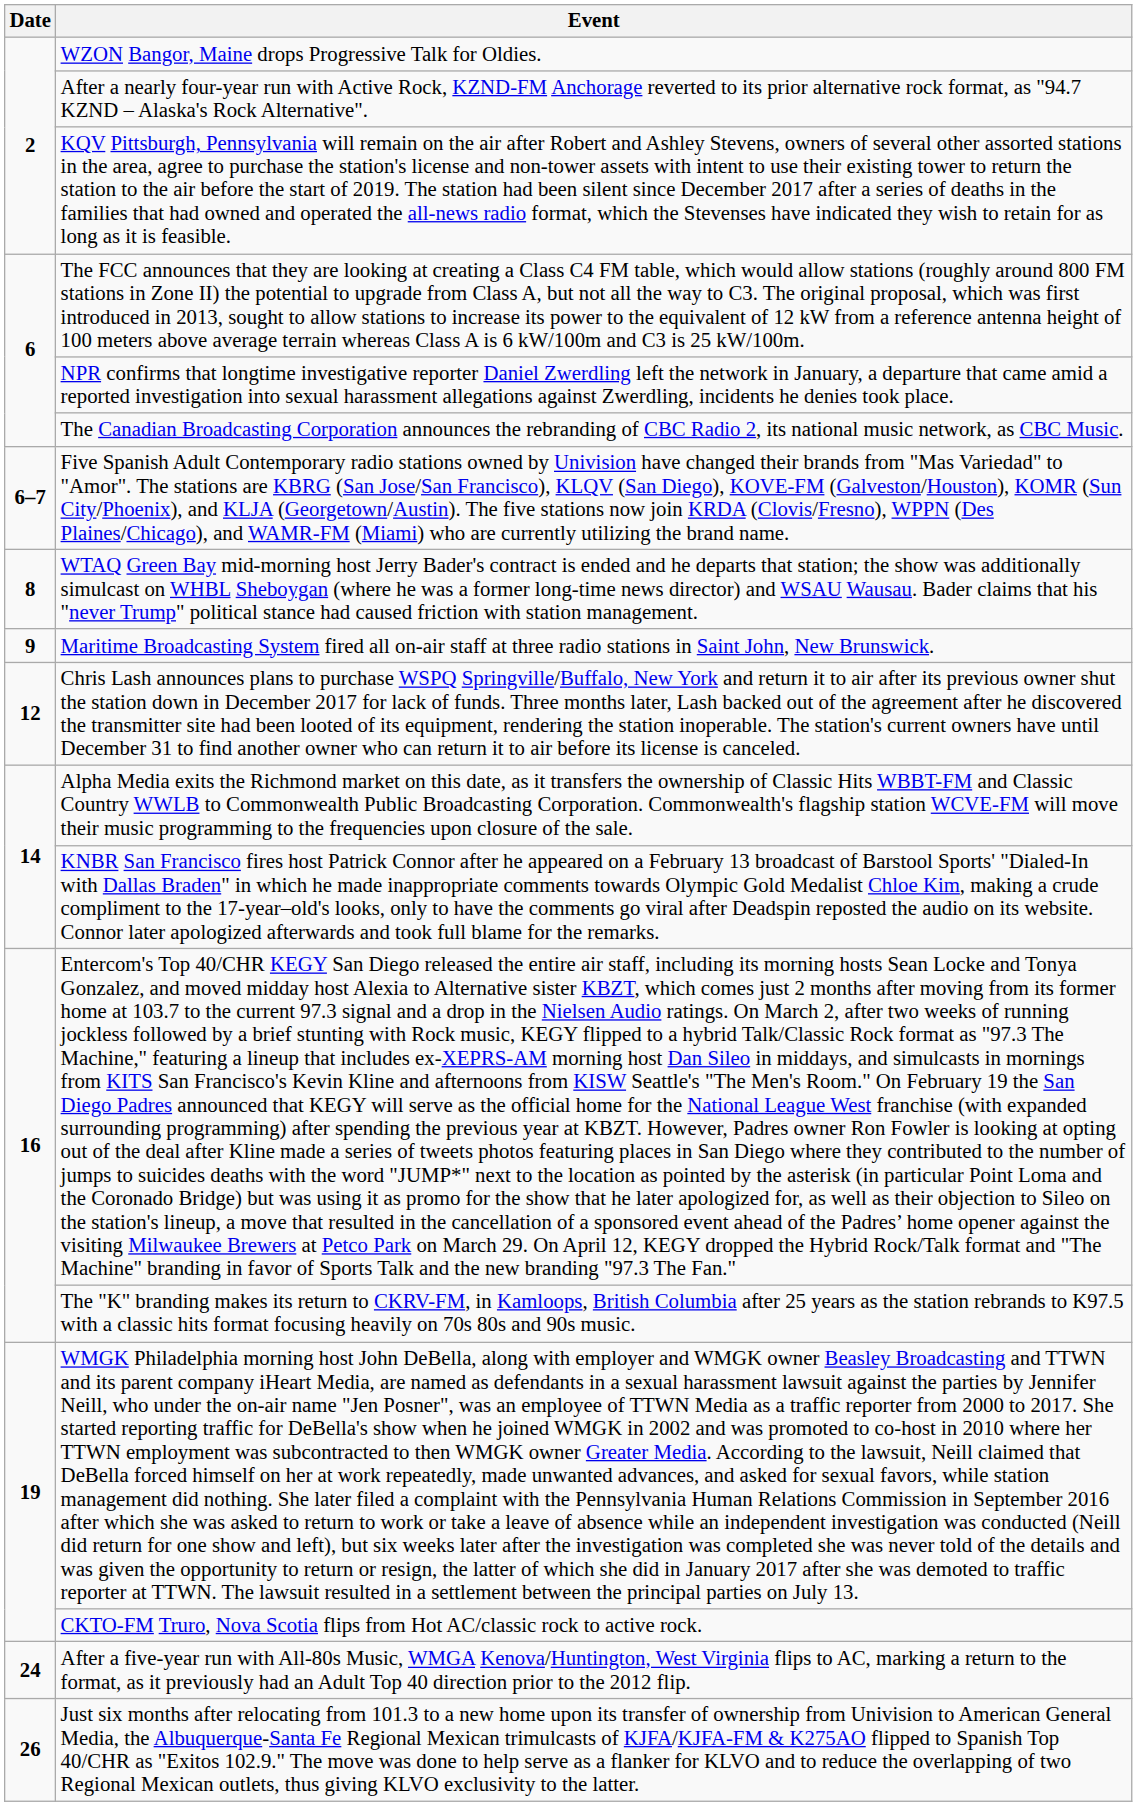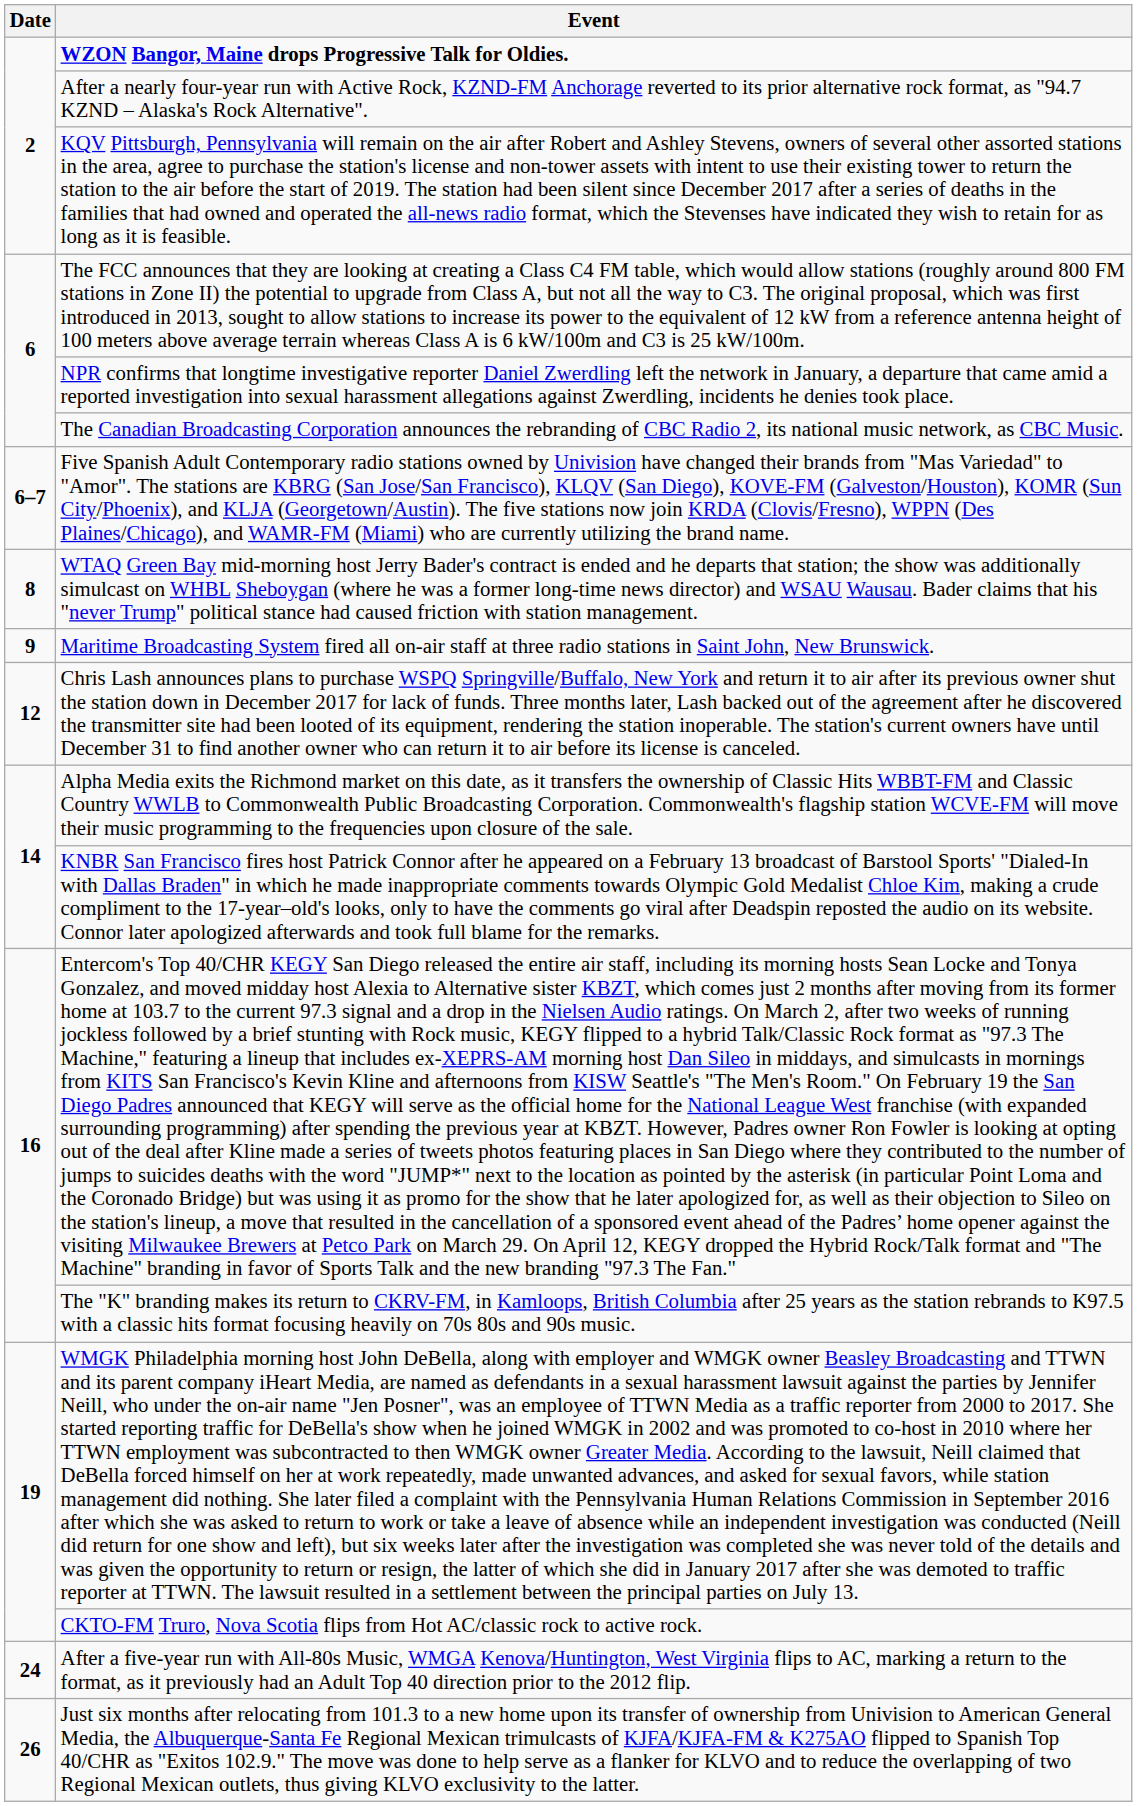(301, 53) normal -> (315, 53) bold
